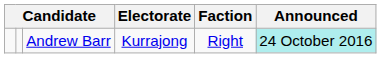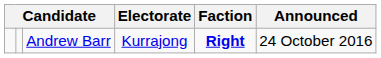(225, 40) normal -> (225, 40) bold
(316, 40) paleturquoise background -> (316, 40) no background
